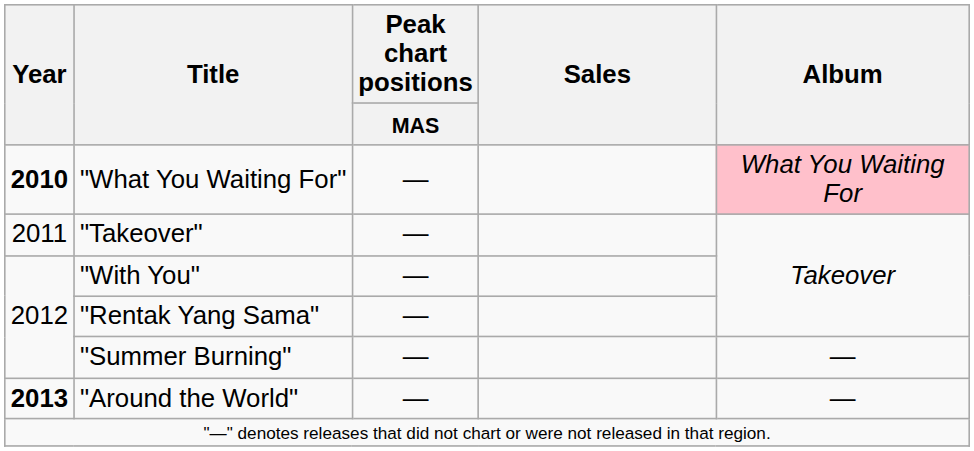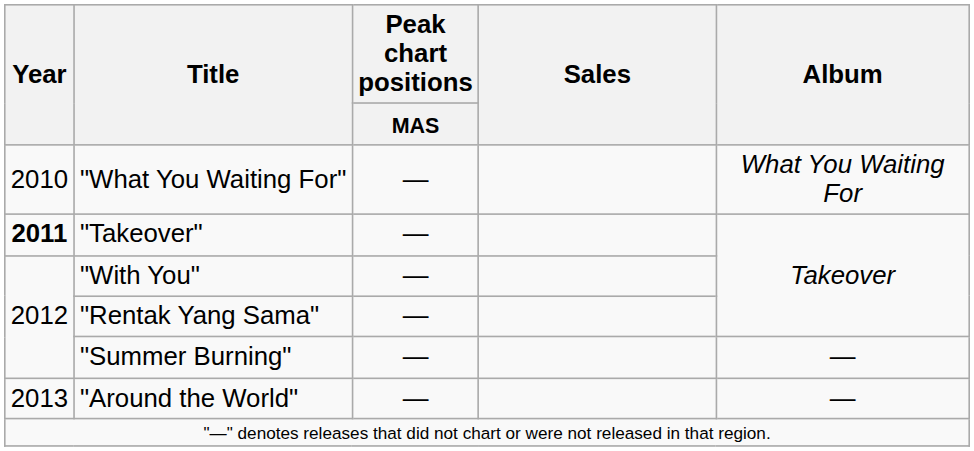(39, 179) bold -> (39, 179) normal
(843, 179) pink background -> (843, 179) no background
(39, 234) normal -> (39, 234) bold
(39, 397) bold -> (39, 397) normal
